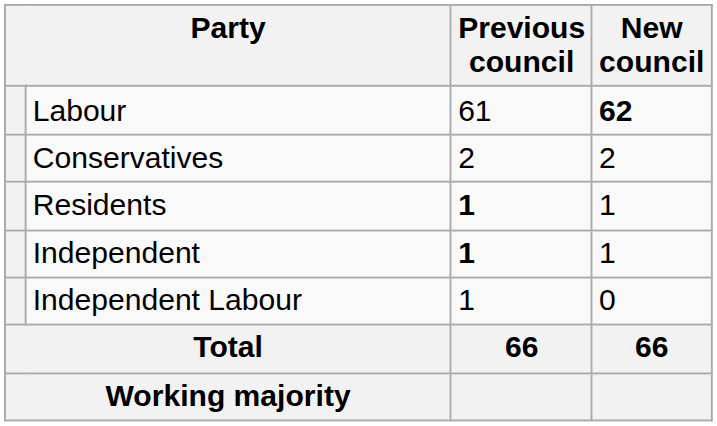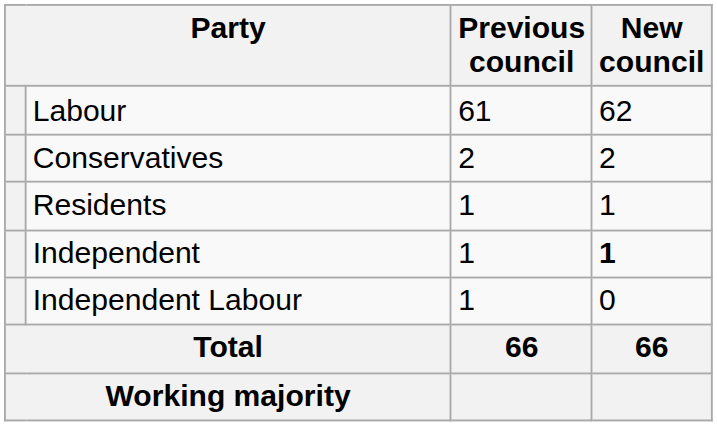(616, 109) bold -> (616, 109) normal
(467, 205) bold -> (467, 205) normal
(467, 253) bold -> (467, 253) normal
(607, 253) normal -> (607, 253) bold
